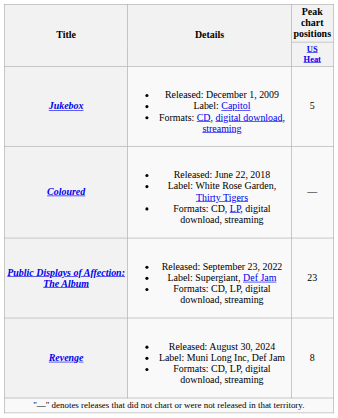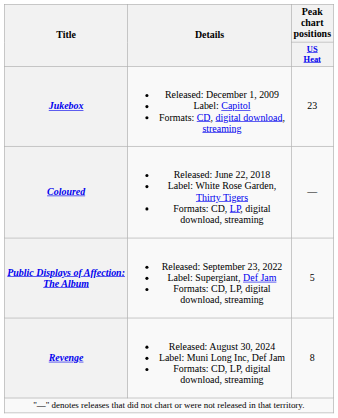(312, 106) 5 -> (312, 106) 23
(312, 278) 23 -> (312, 278) 5
